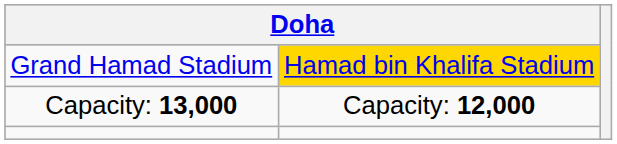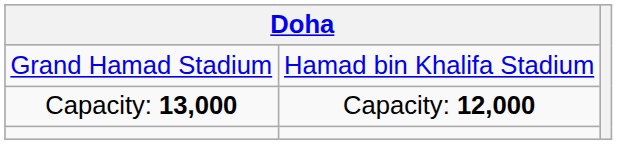(439, 65) gold background -> (439, 65) no background
